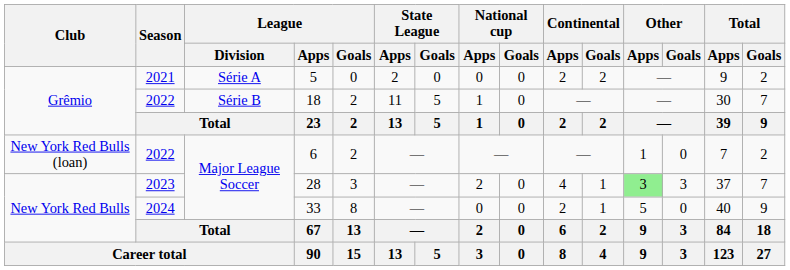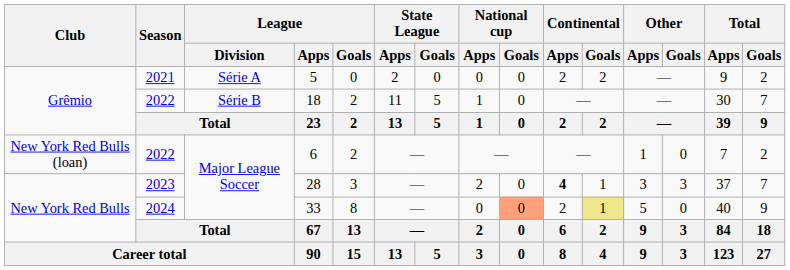(563, 185) normal -> (563, 185) bold
(643, 185) lightgreen background -> (643, 185) no background
(521, 208) no background -> (521, 208) lightsalmon background
(603, 208) no background -> (603, 208) khaki background
